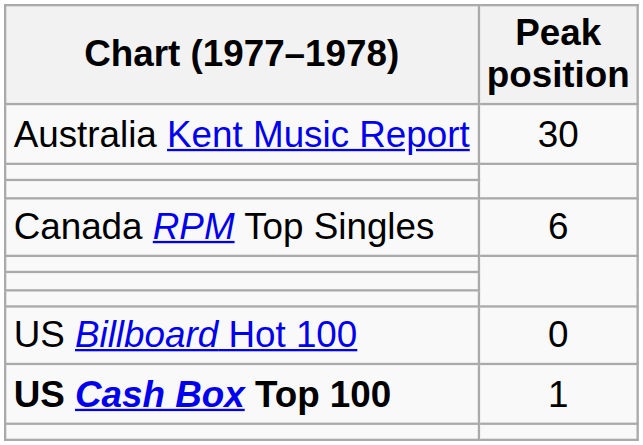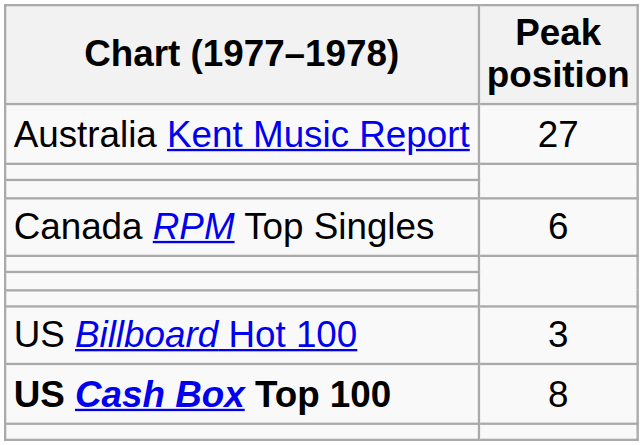(558, 133) 30 -> (558, 133) 27
(558, 334) 0 -> (558, 334) 3
(558, 393) 1 -> (558, 393) 8
